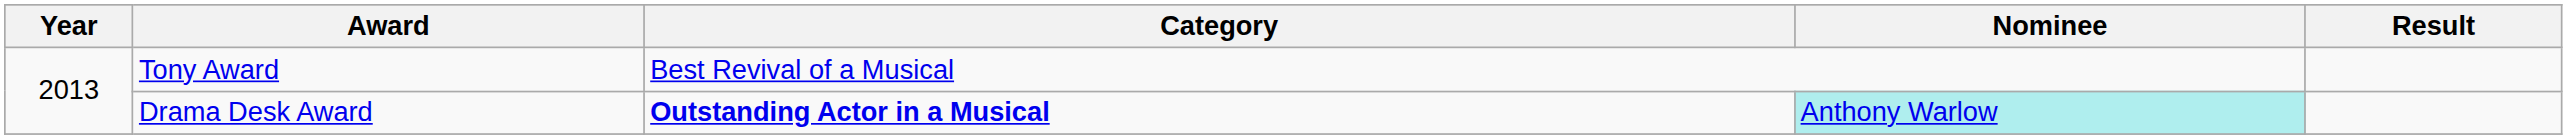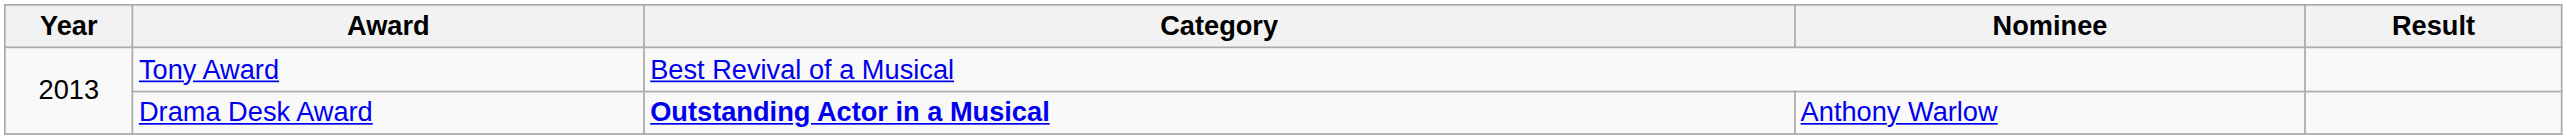(1899, 112) paleturquoise background -> (1899, 112) no background
